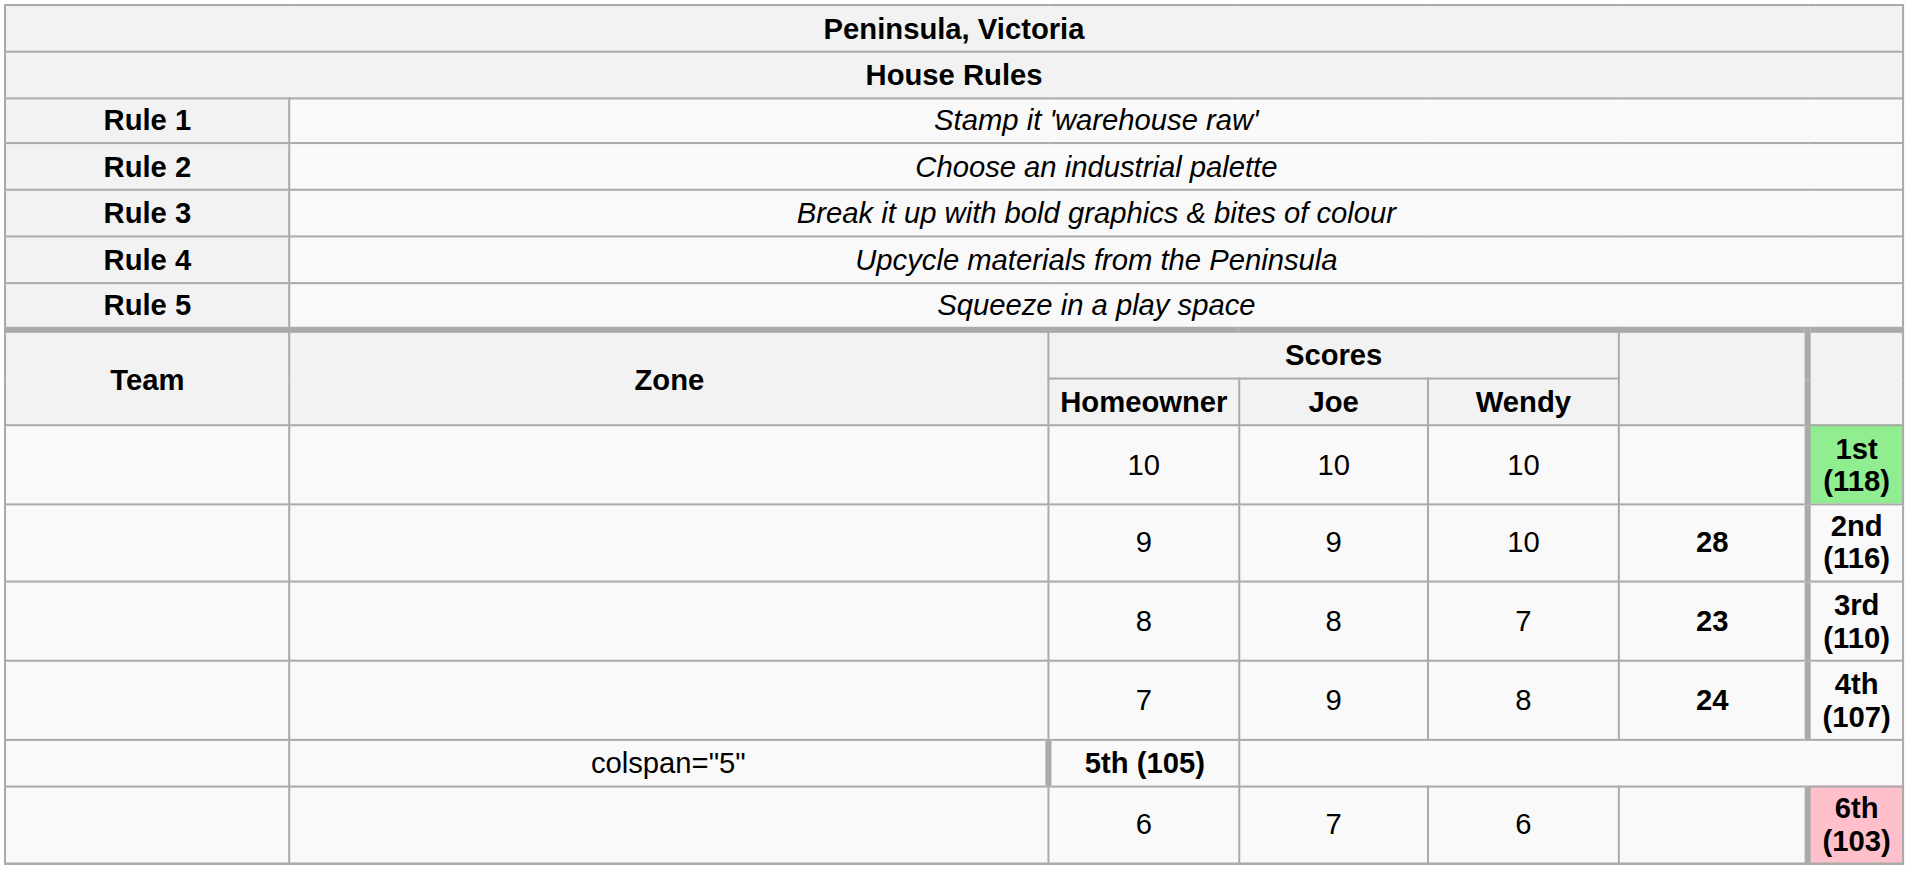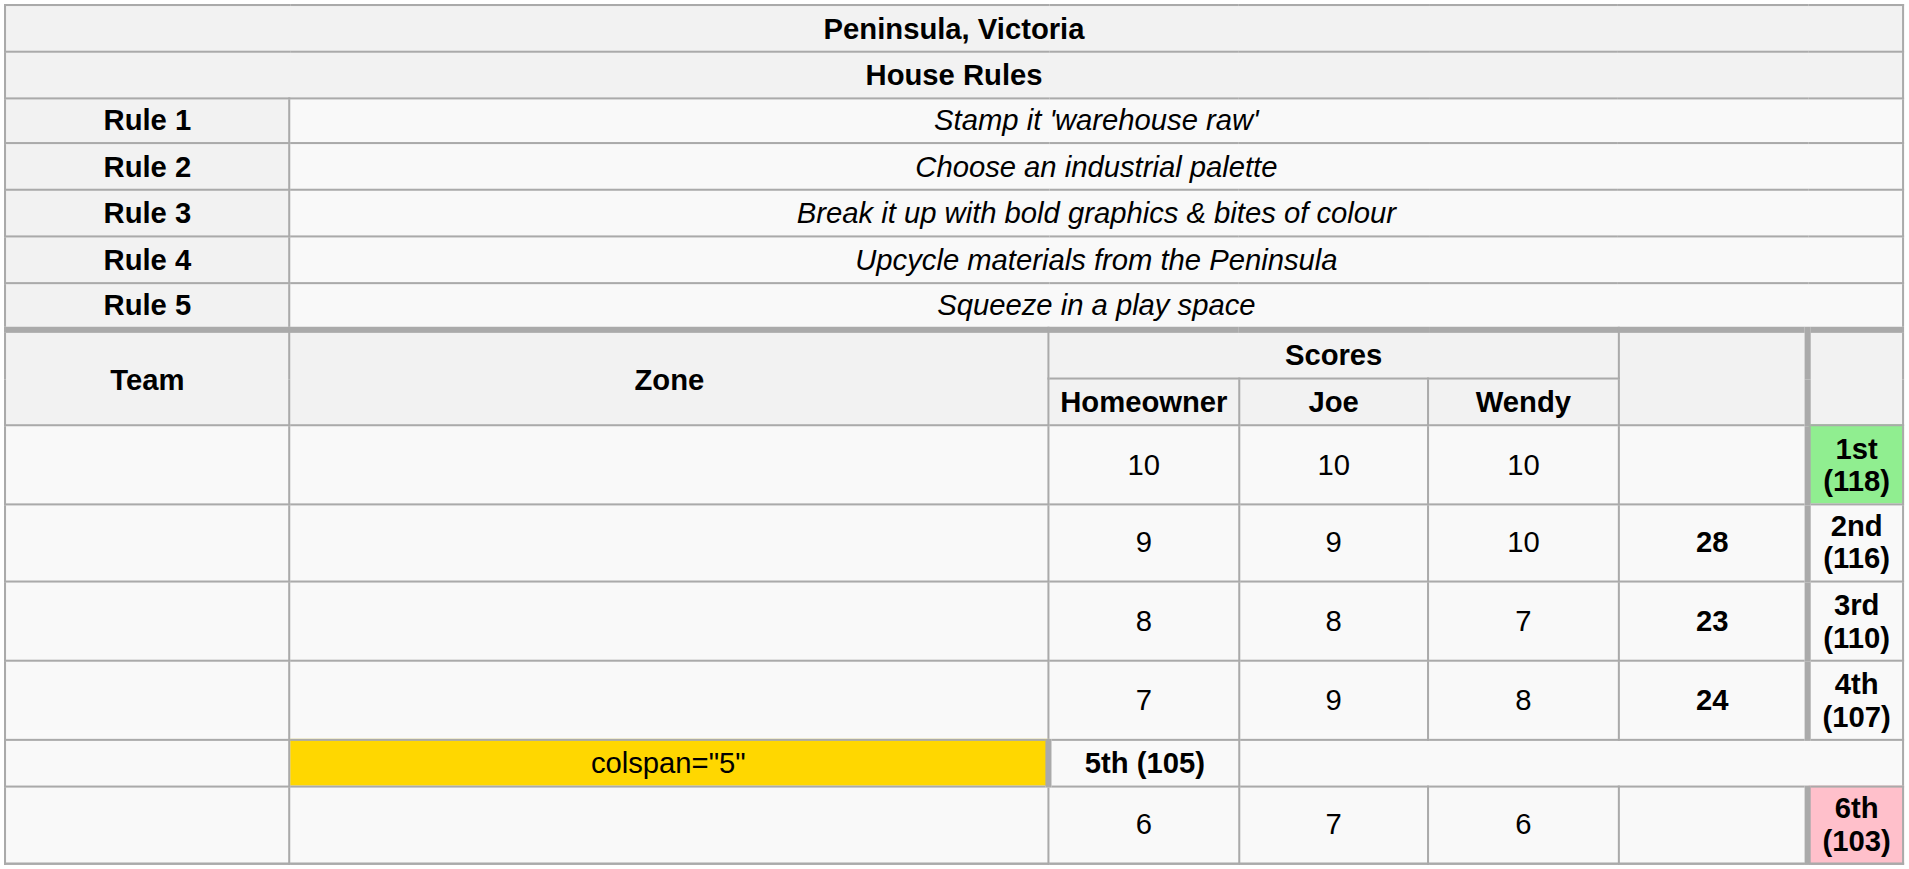(668, 763) no background -> (668, 763) gold background
